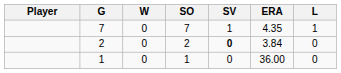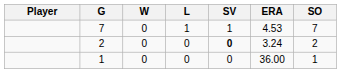columns swapped: (315, 12) <-> (187, 12)
(272, 28) 4.35 -> (272, 28) 4.53
(272, 44) 3.84 -> (272, 44) 3.24
